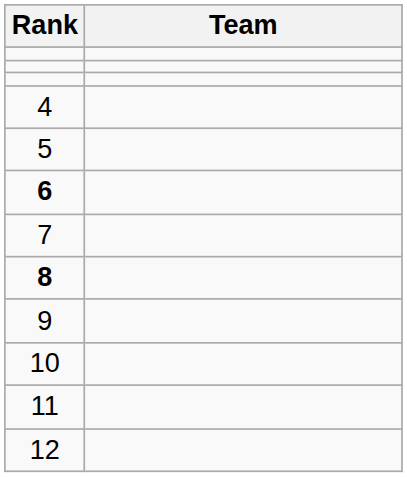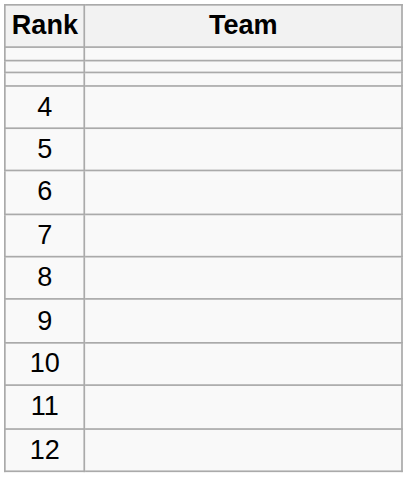(45, 191) bold -> (45, 191) normal
(45, 277) bold -> (45, 277) normal
